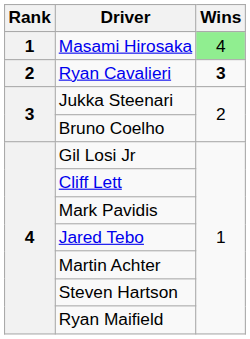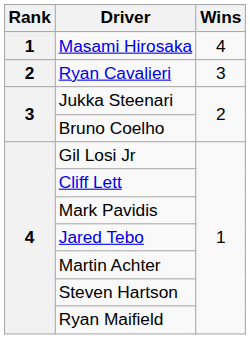(221, 45) lightgreen background -> (221, 45) no background
(221, 73) bold -> (221, 73) normal
